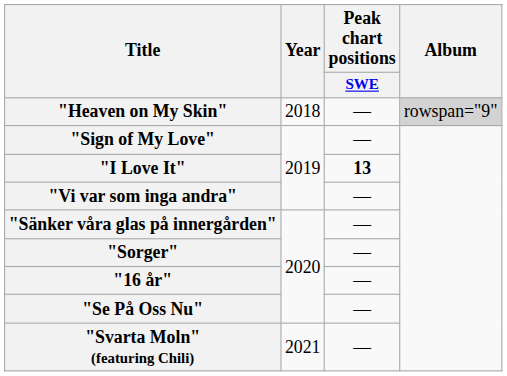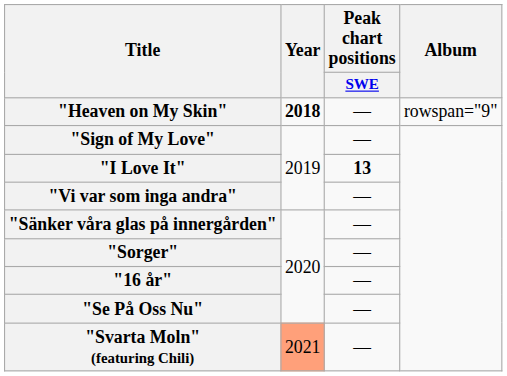(303, 111) normal -> (303, 111) bold
(451, 111) lightgrey background -> (451, 111) no background
(303, 346) no background -> (303, 346) lightsalmon background
